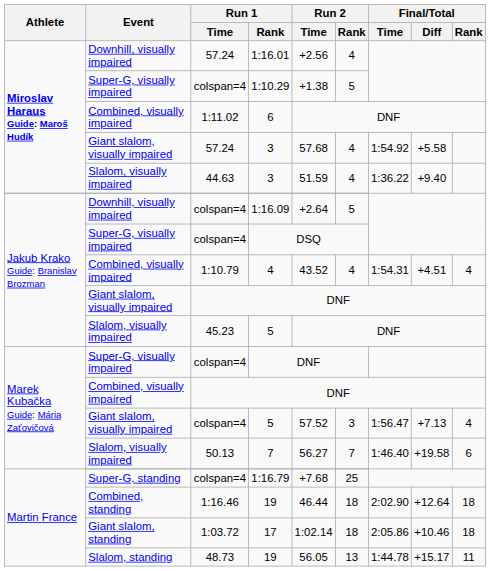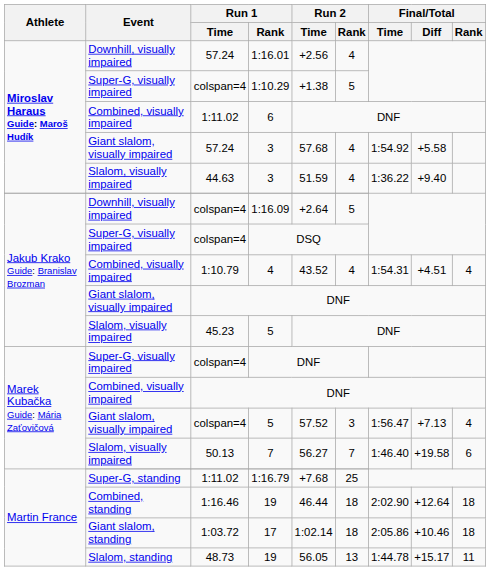(220, 478) colspan=4 -> (220, 478) 1:11.02
